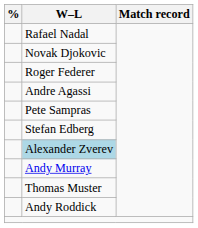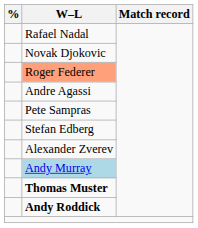(60, 72) no background -> (60, 72) lightsalmon background
(69, 149) lightblue background -> (69, 149) no background
(58, 168) no background -> (58, 168) lightblue background
(63, 187) normal -> (66, 187) bold
(61, 207) normal -> (63, 207) bold
